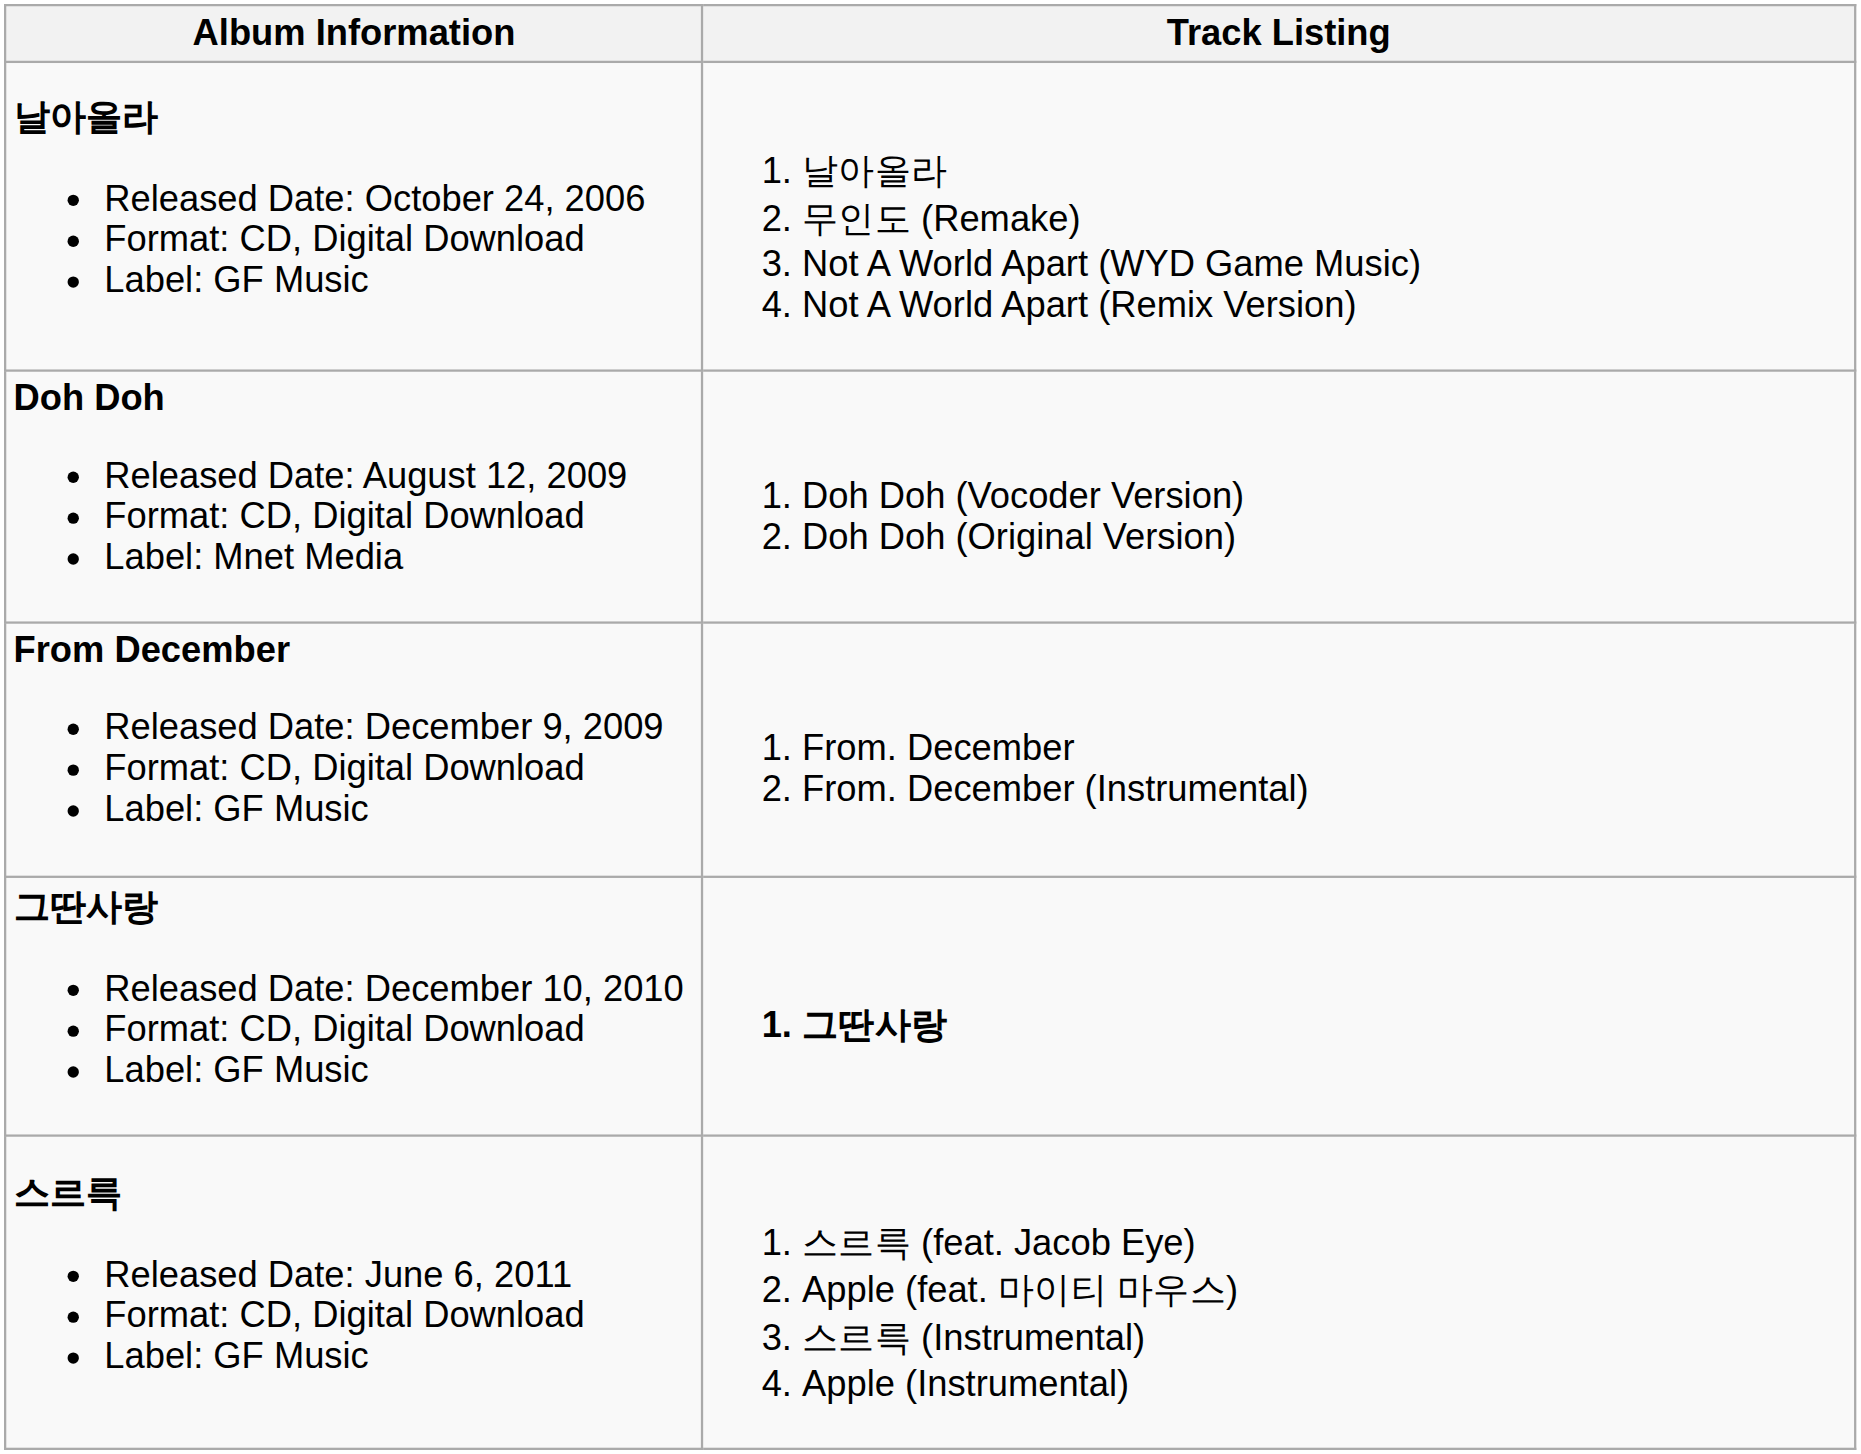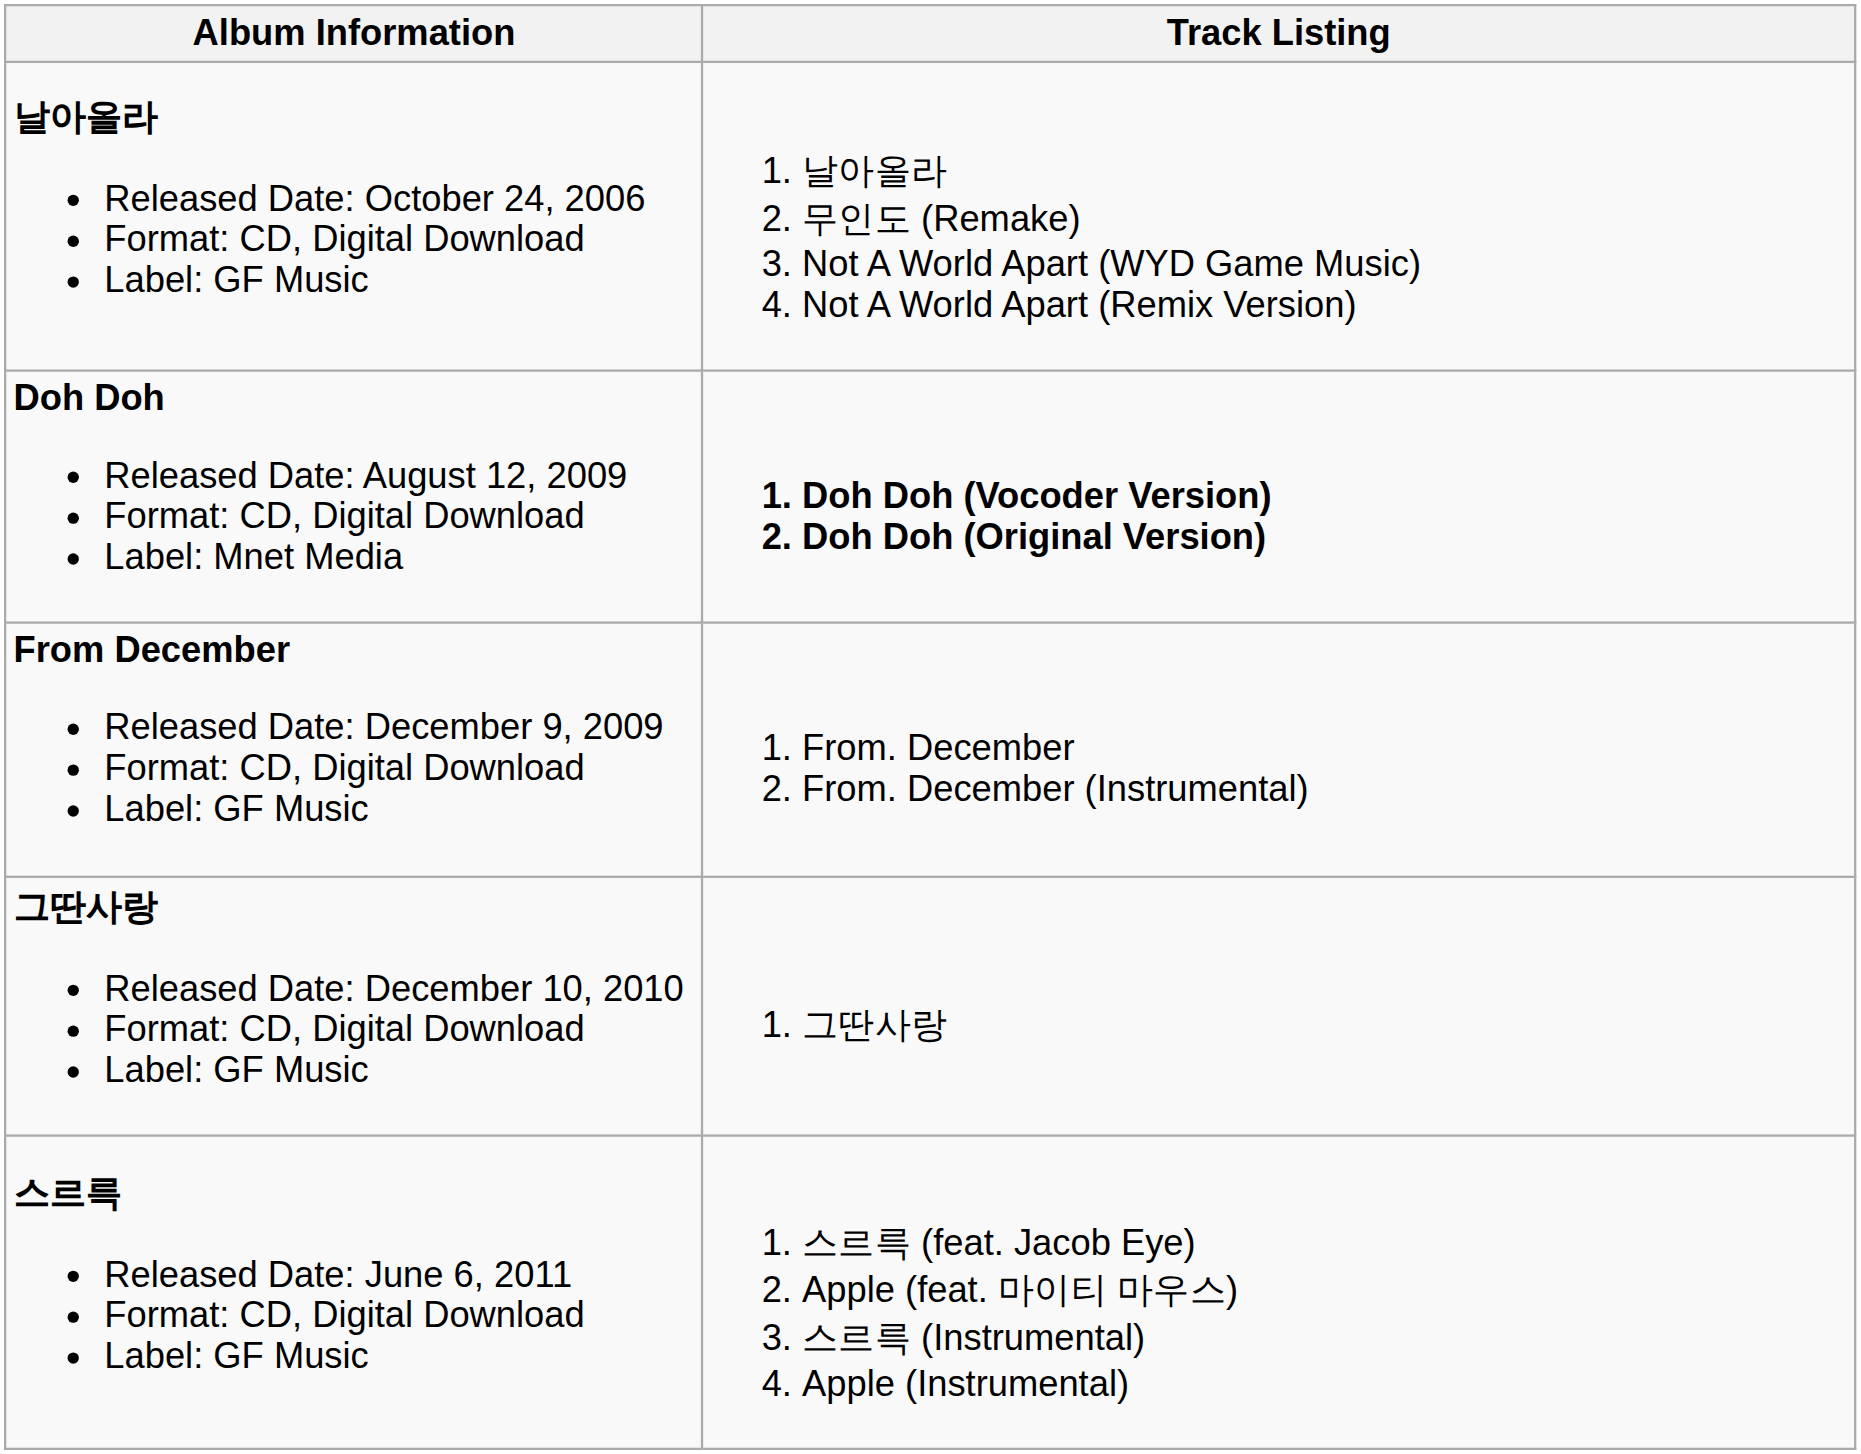(1279, 517) normal -> (1279, 517) bold
(1279, 1026) bold -> (1279, 1026) normal
